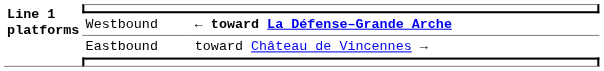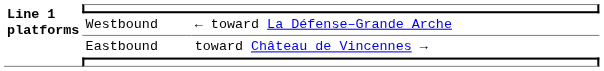(323, 24) bold -> (323, 24) normal
